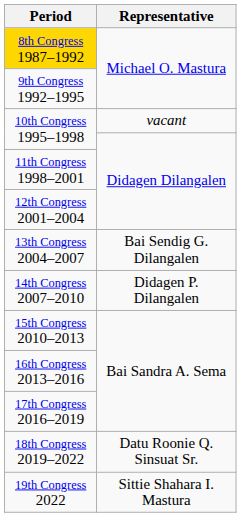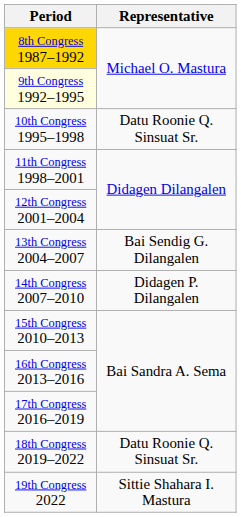(51, 89) no background -> (51, 89) lightyellow background
(166, 120) vacant -> (166, 128) Datu Roonie Q. Sinsuat Sr.
